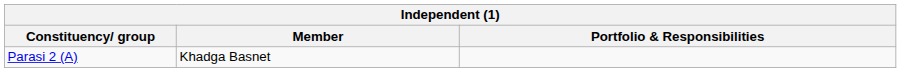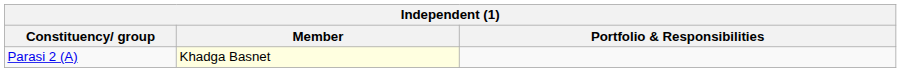(225, 57) no background -> (225, 57) lightyellow background
